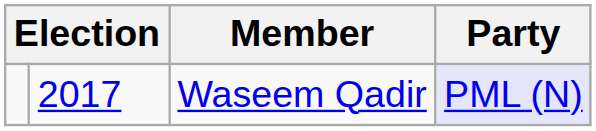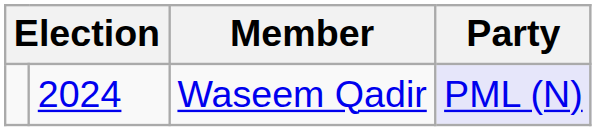(80, 93) 2017 -> (80, 93) 2024
